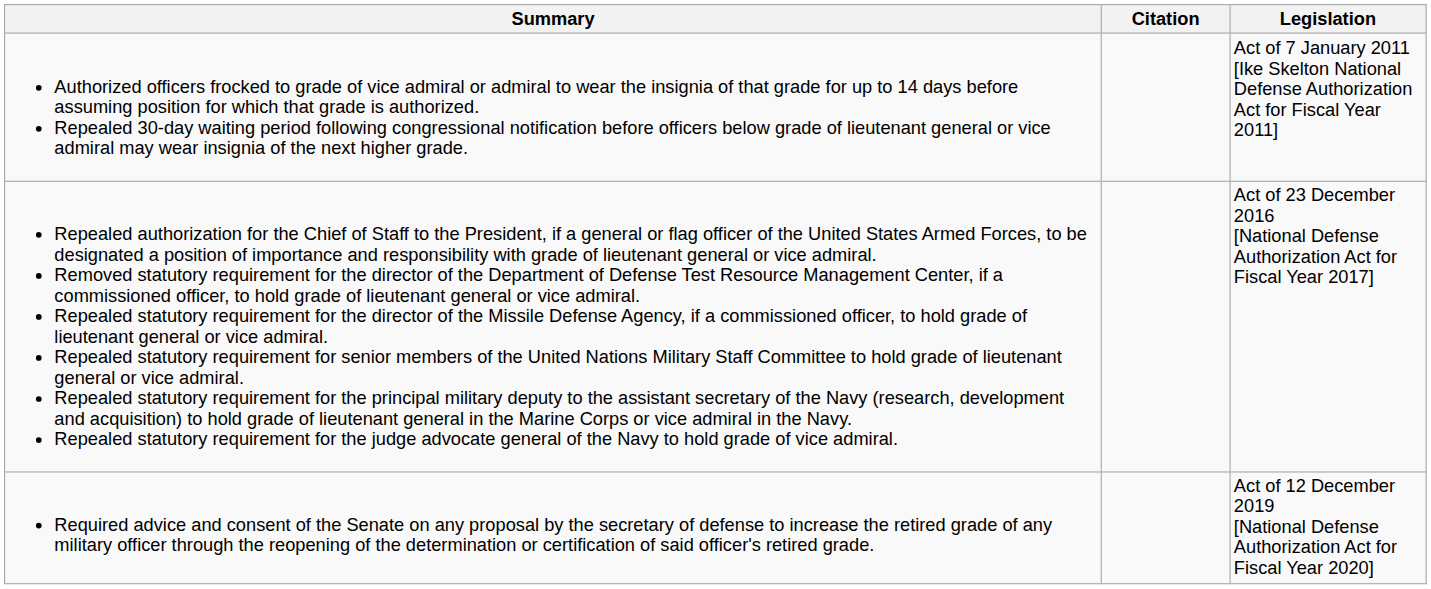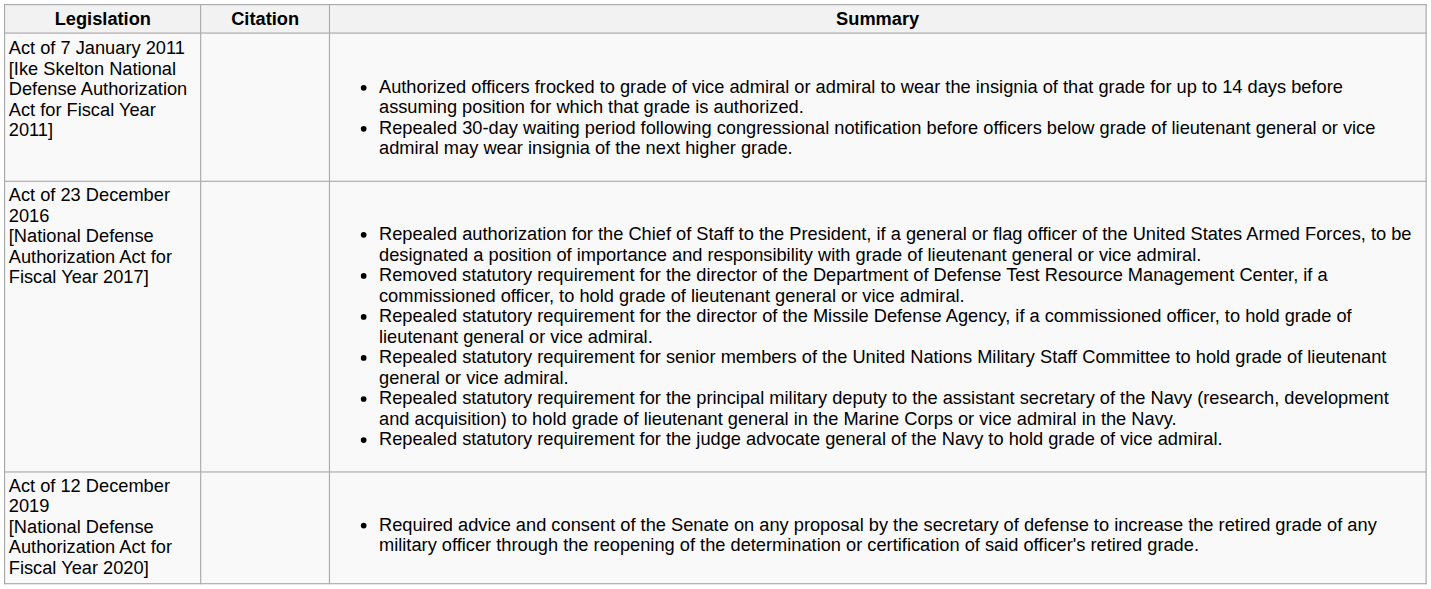columns swapped: (1328, 18) <-> (553, 18)
